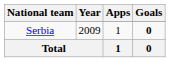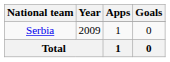(149, 30) bold -> (149, 30) normal
